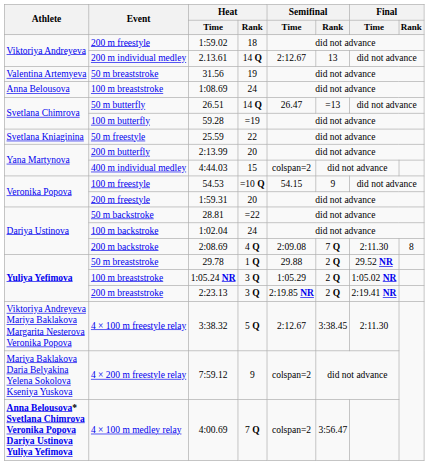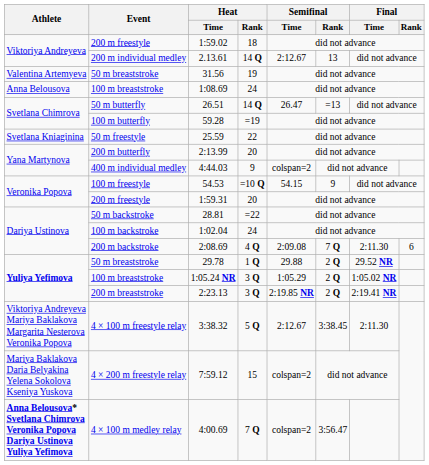(252, 168) 15 -> (252, 168) 9
(411, 247) 8 -> (411, 247) 6
(252, 375) 9 -> (252, 375) 15
